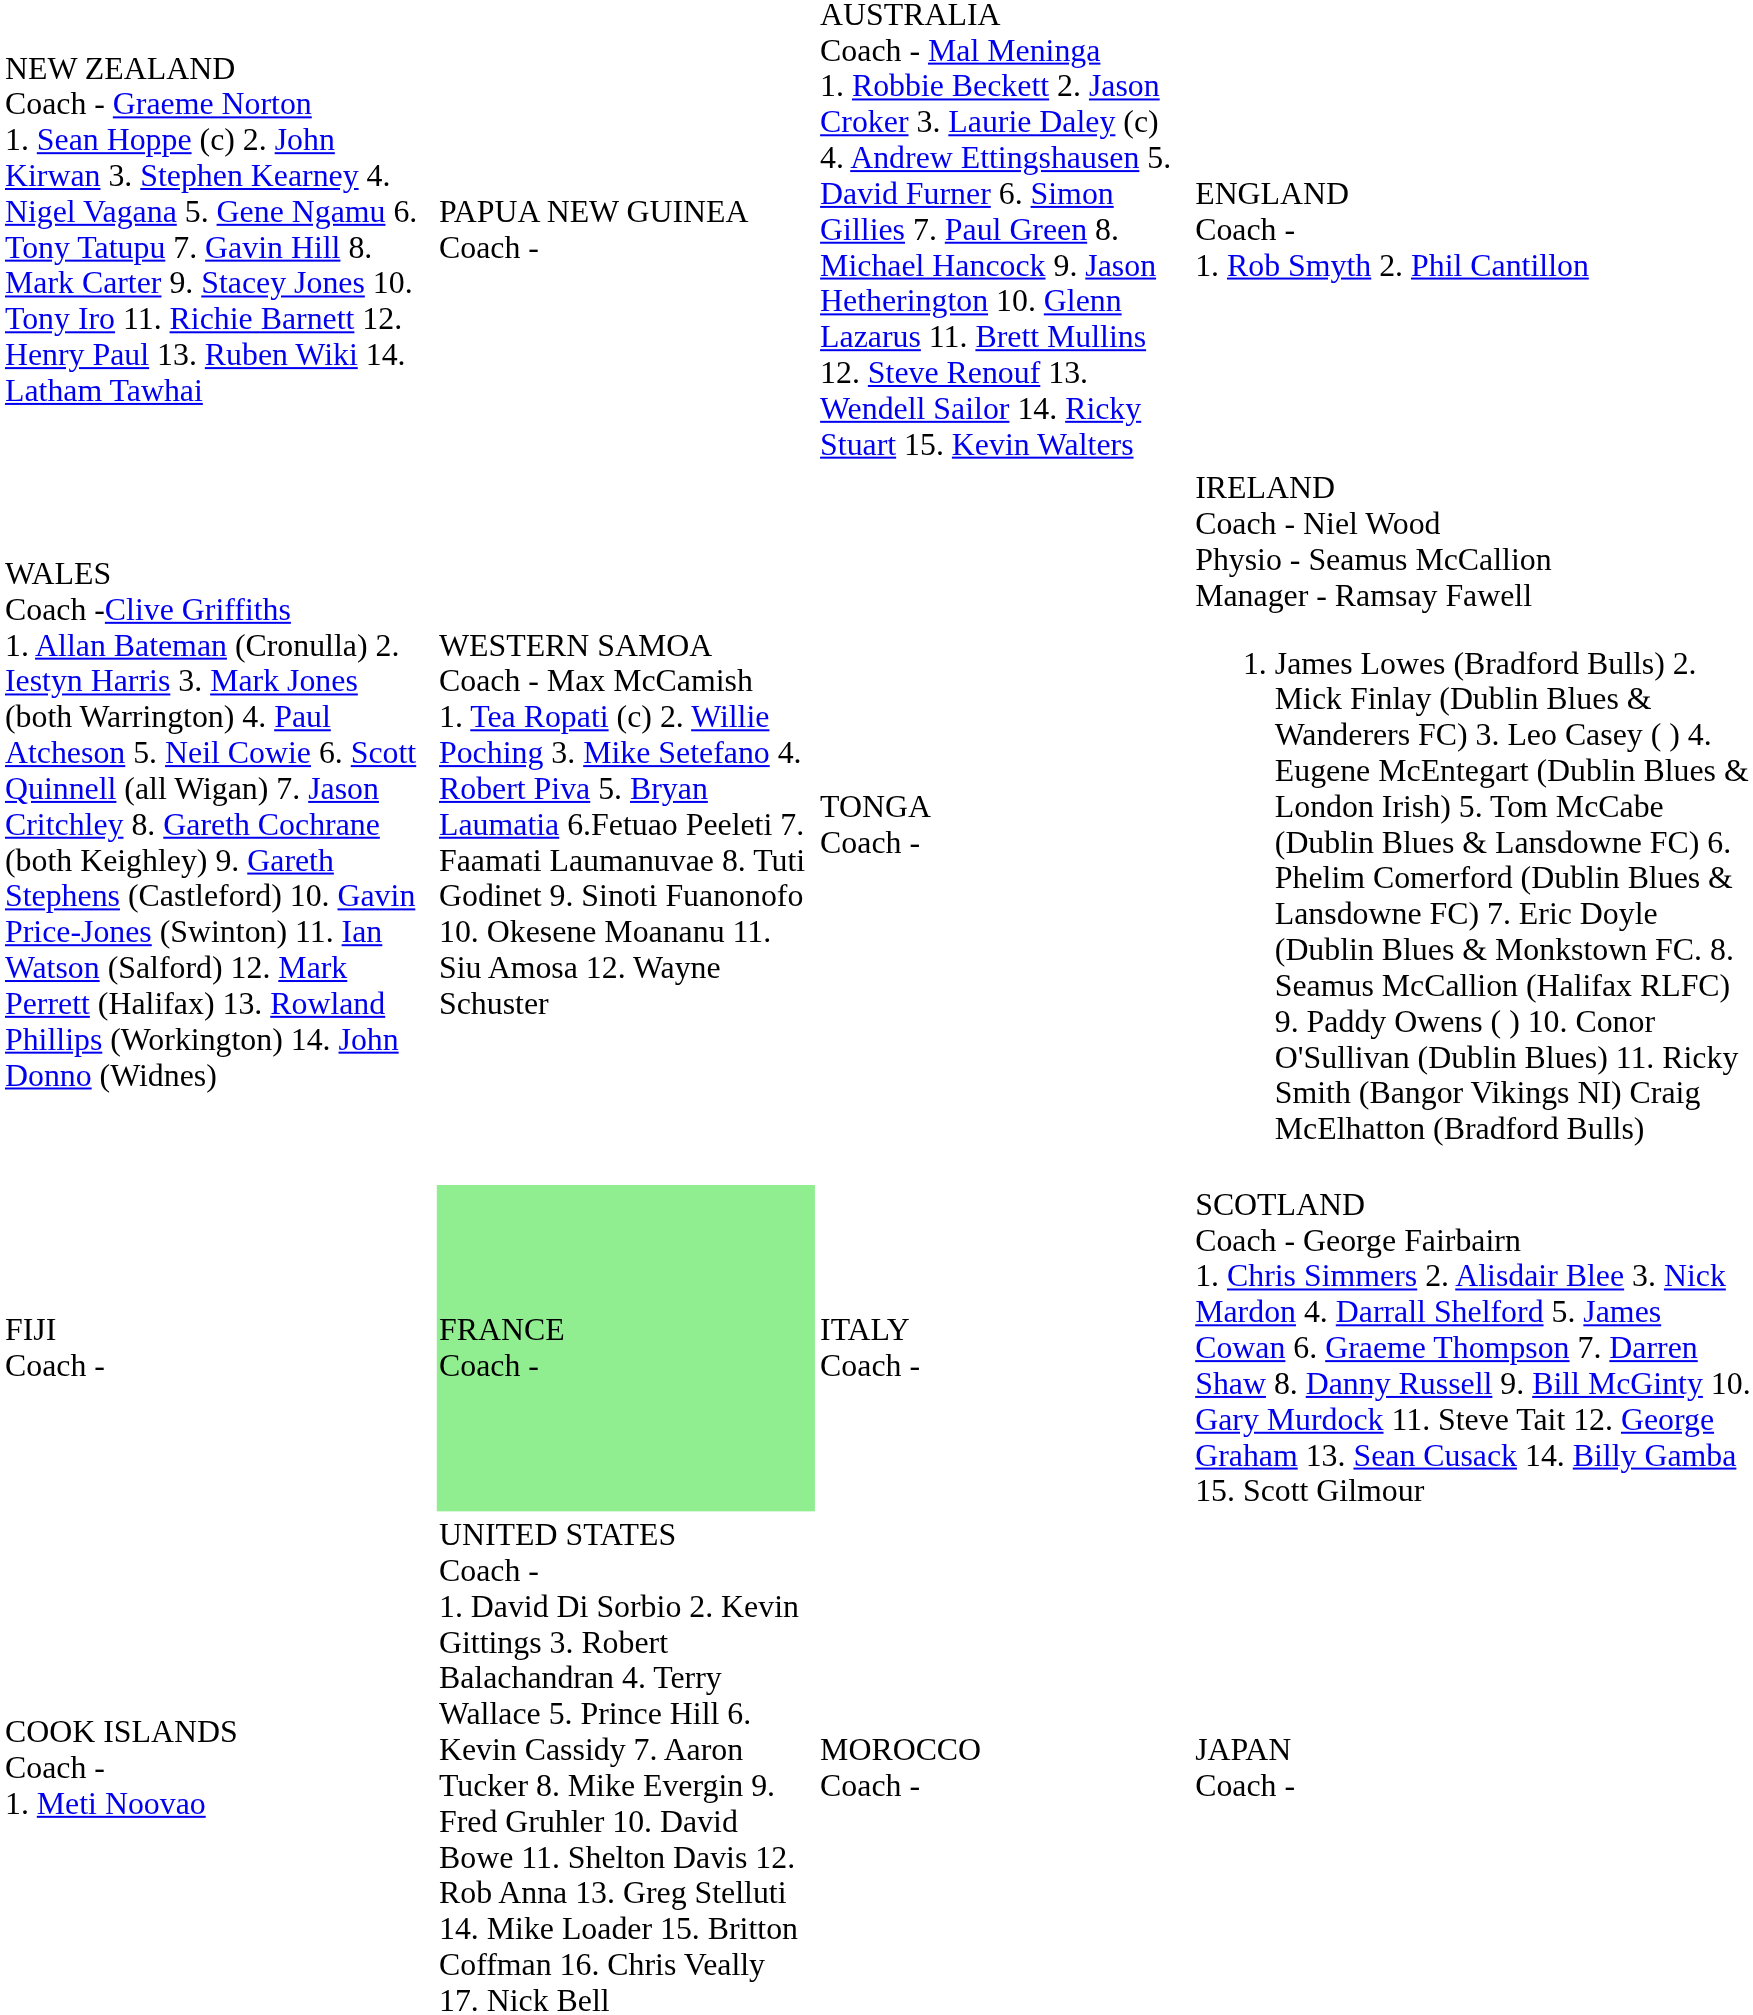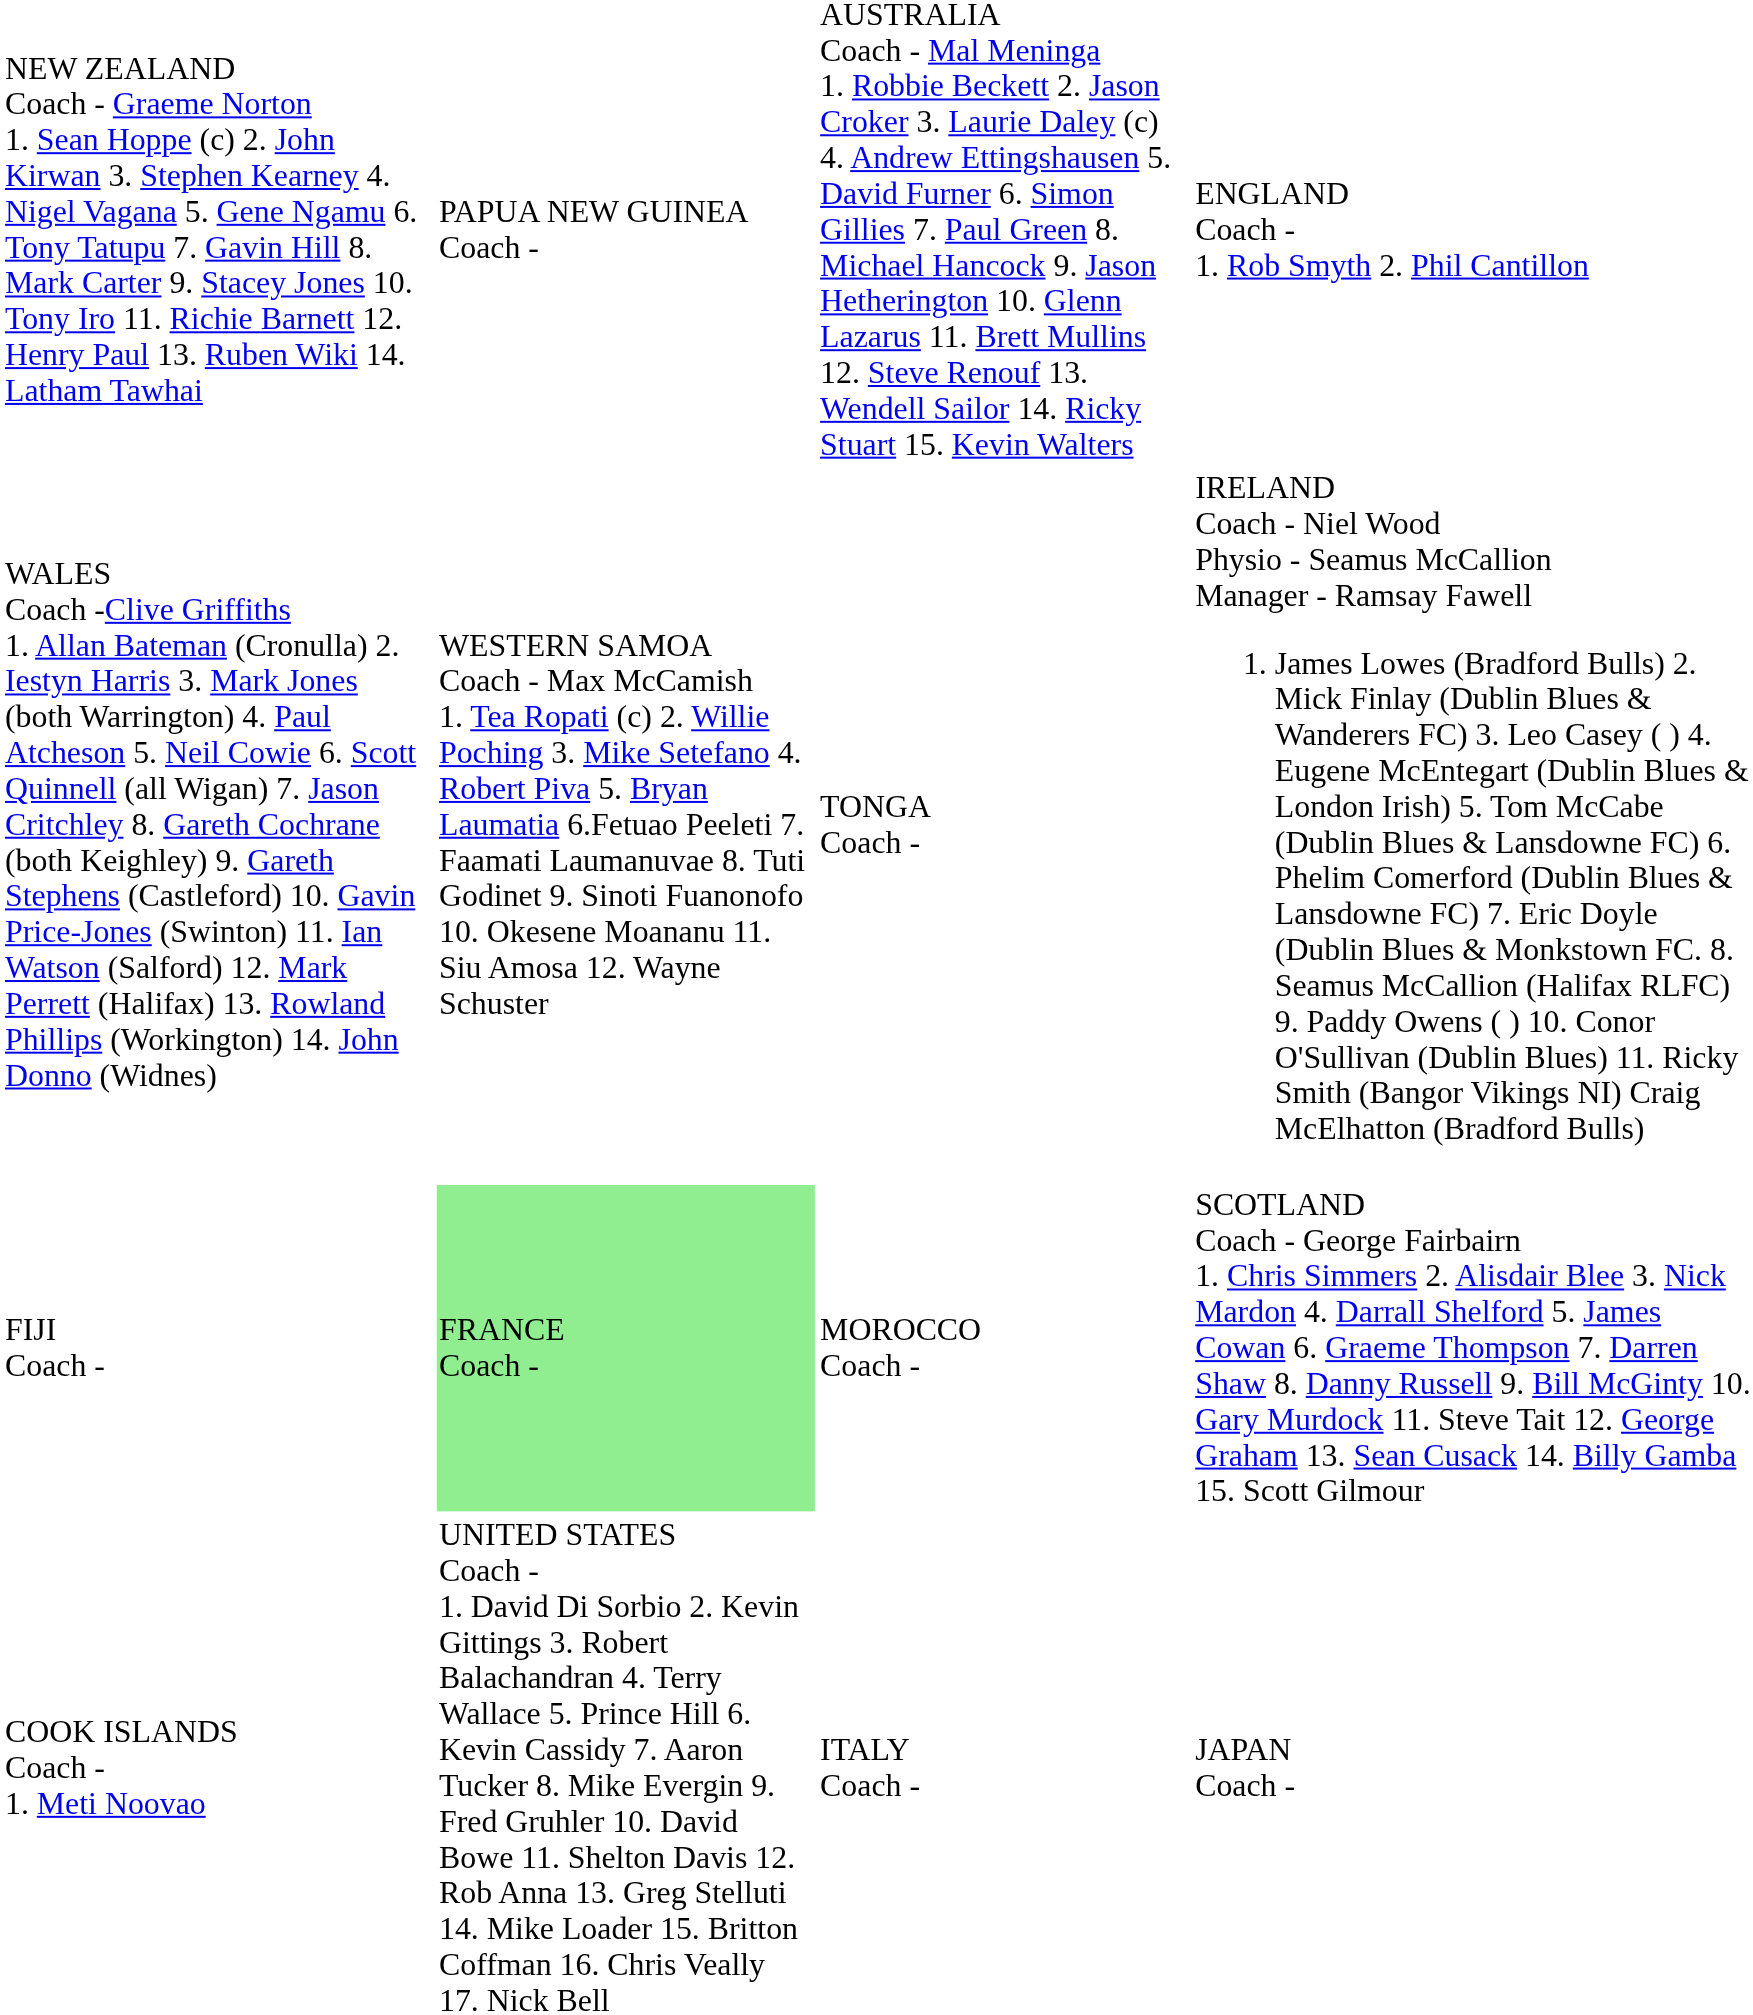(870, 1347) ITALY Coach - -> (901, 1347) MOROCCO Coach -
(901, 1767) MOROCCO Coach - -> (870, 1767) ITALY Coach -
